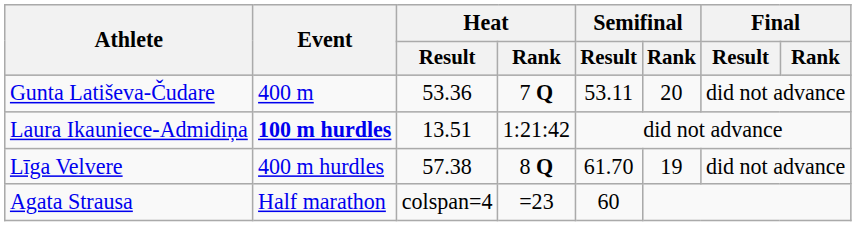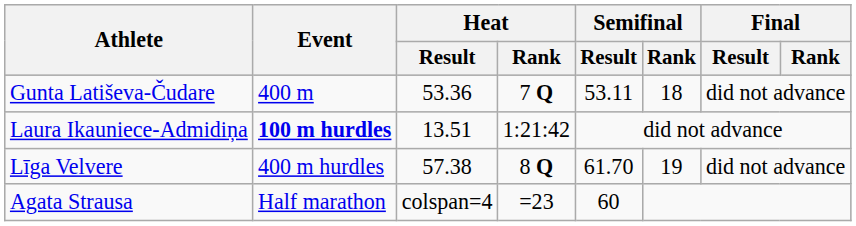(671, 93) 20 -> (671, 93) 18
